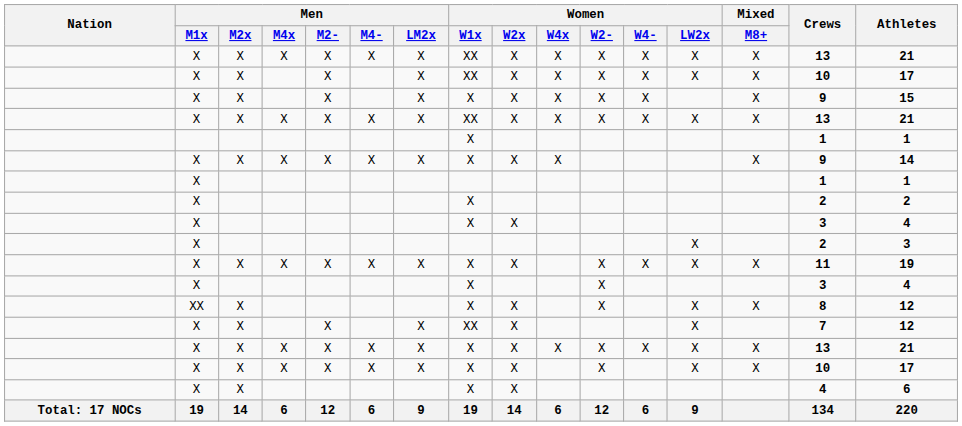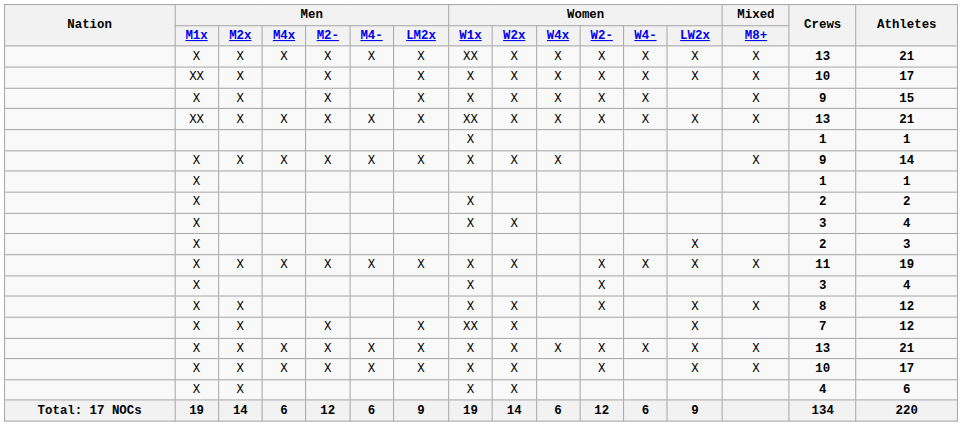(197, 77) X -> (197, 77) XX
(471, 77) XX -> (471, 77) X
(197, 119) X -> (197, 119) XX
(197, 306) XX -> (197, 306) X
